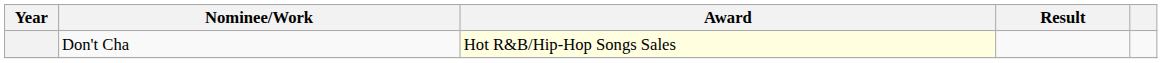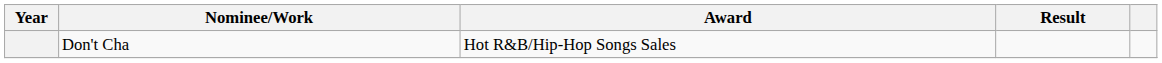(570, 44) lightyellow background -> (570, 44) no background
